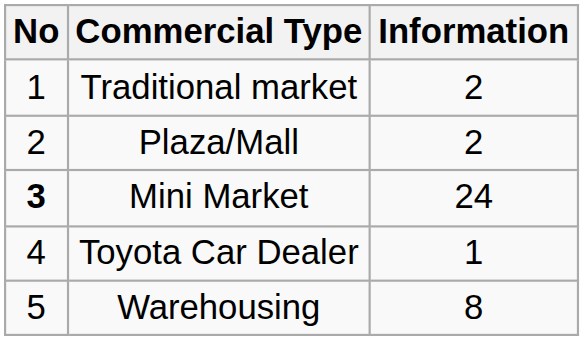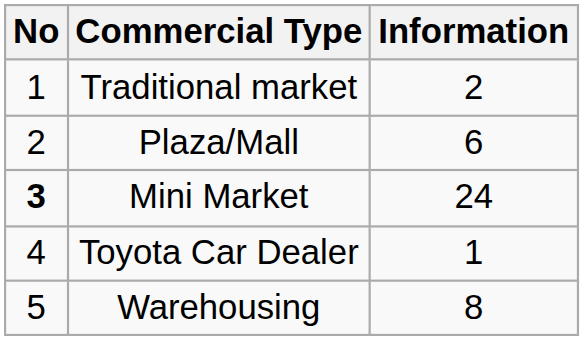(474, 142) 2 -> (474, 142) 6
